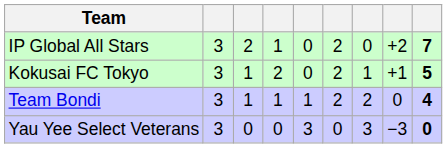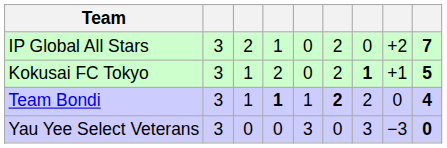(367, 73) normal -> (367, 73) bold
(278, 101) normal -> (278, 101) bold
(338, 101) normal -> (338, 101) bold
